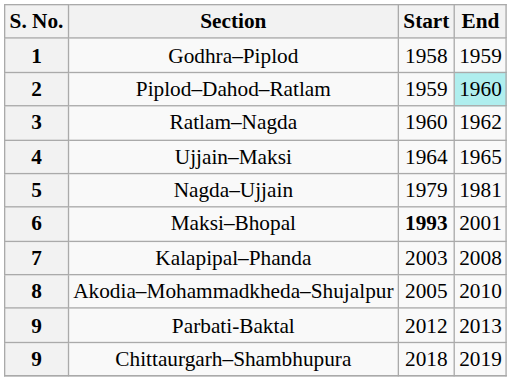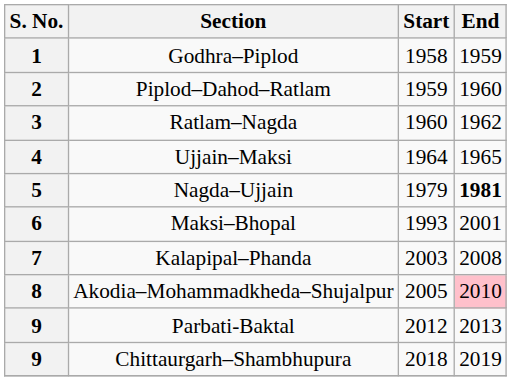(480, 88) paleturquoise background -> (480, 88) no background
(480, 190) normal -> (480, 190) bold
(426, 223) bold -> (426, 223) normal
(480, 291) no background -> (480, 291) pink background
